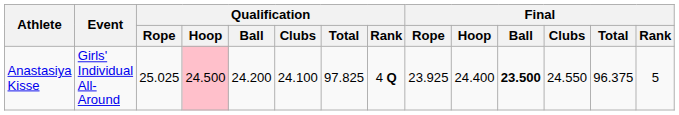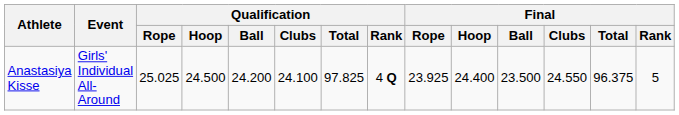(205, 78) pink background -> (205, 78) no background
(521, 78) bold -> (521, 78) normal
